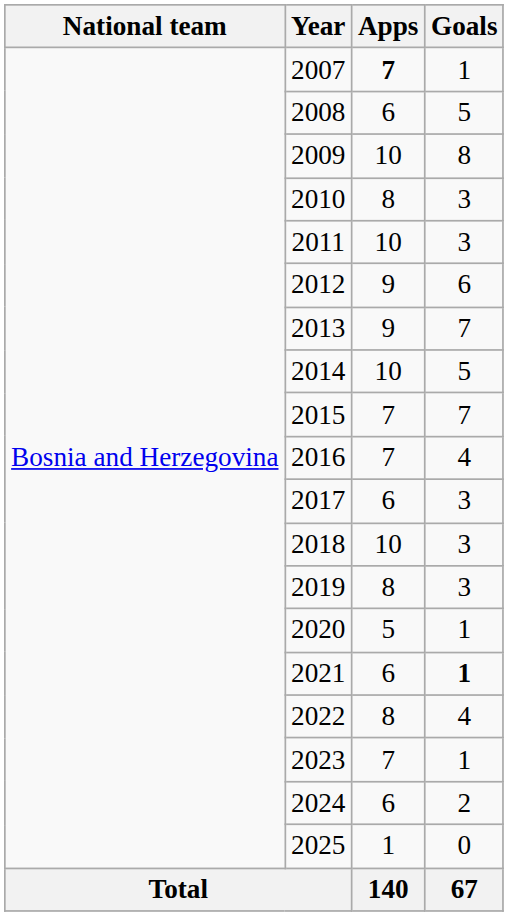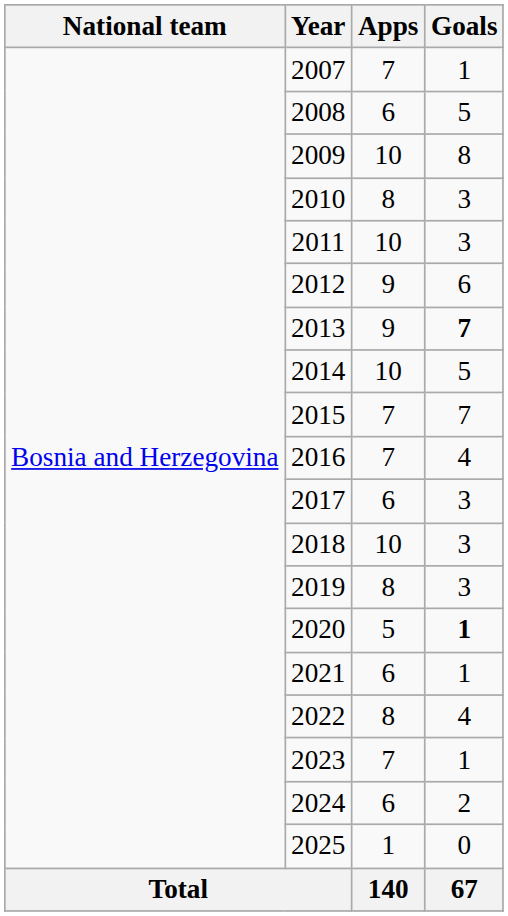(388, 69) bold -> (388, 69) normal
(464, 328) normal -> (464, 328) bold
(464, 629) normal -> (464, 629) bold
(464, 673) bold -> (464, 673) normal
